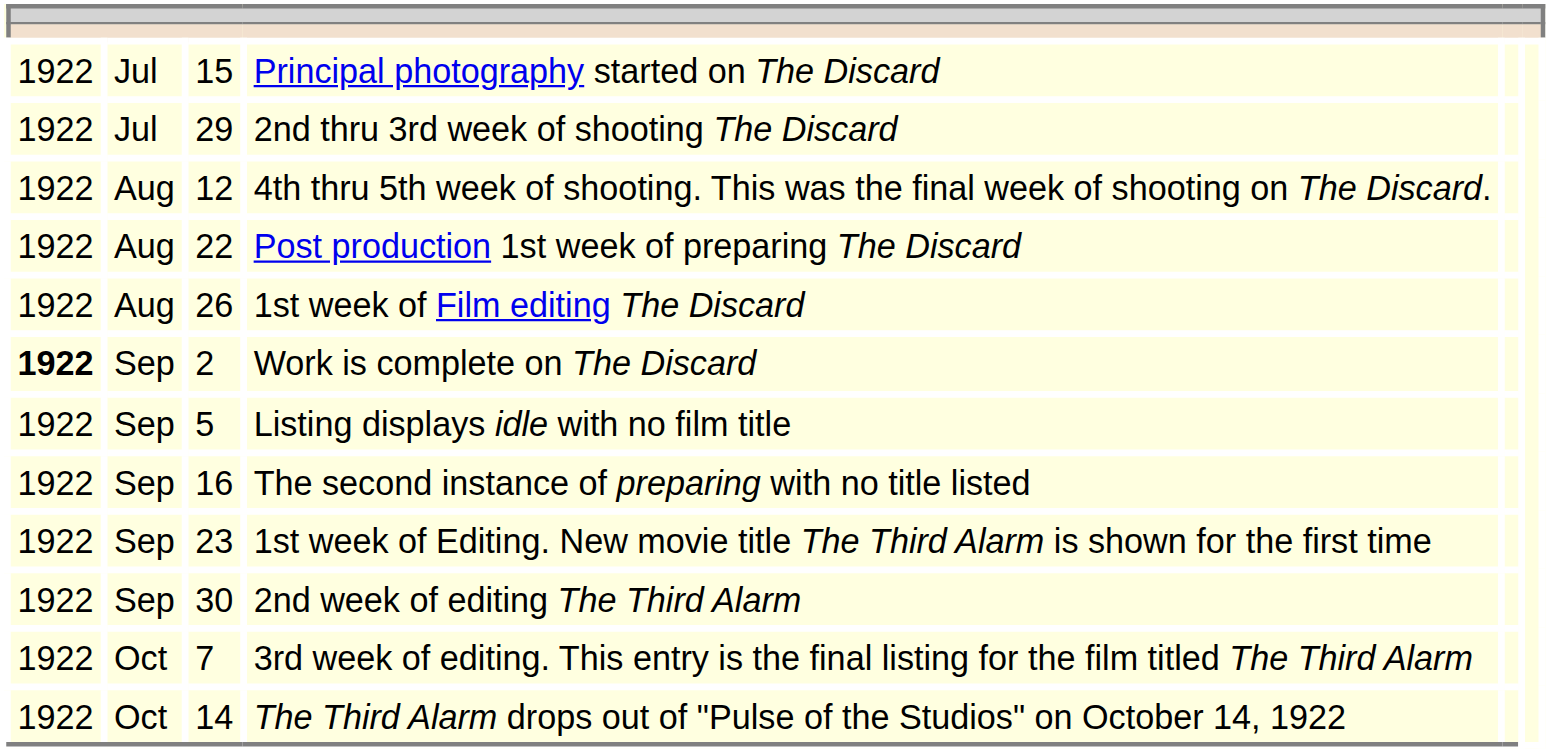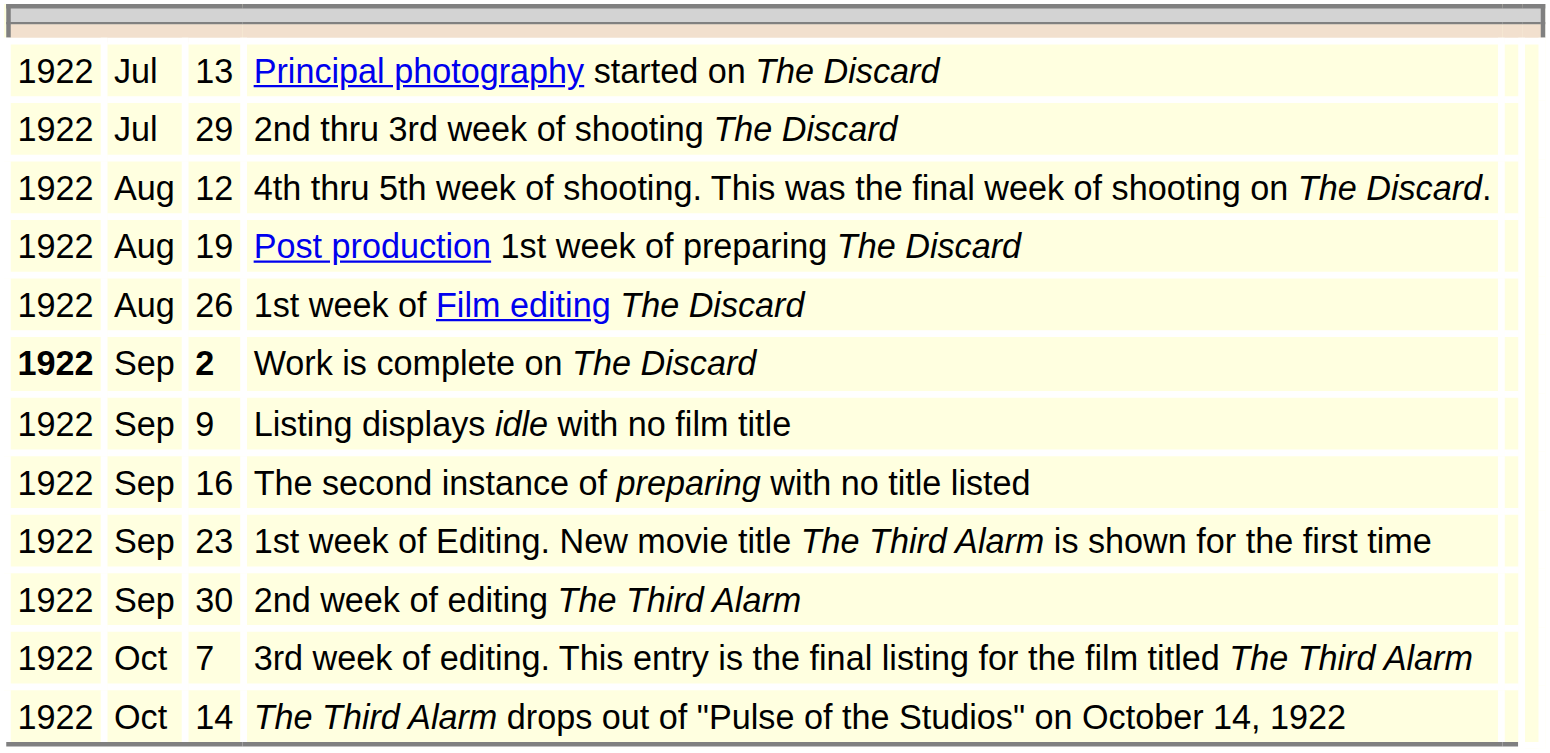(214, 71) 15 -> (214, 71) 13
(214, 247) 22 -> (214, 247) 19
(205, 364) normal -> (205, 364) bold
(205, 423) 5 -> (205, 423) 9
